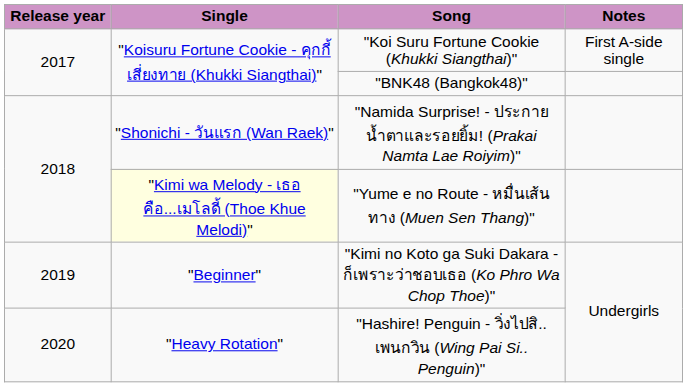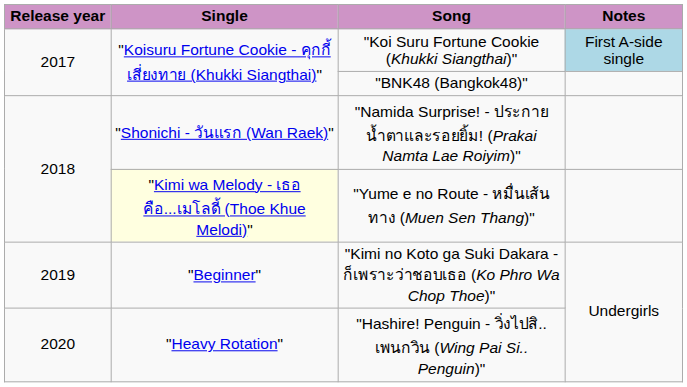(624, 50) no background -> (624, 50) lightblue background
